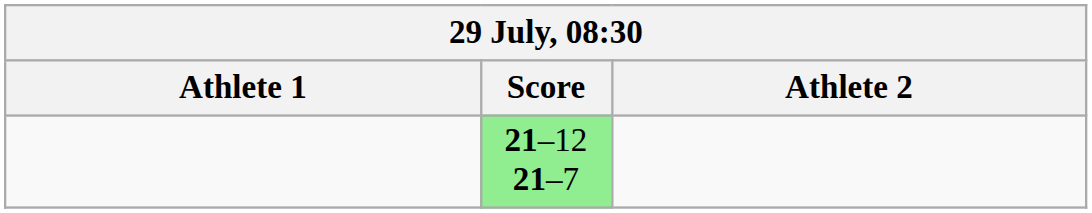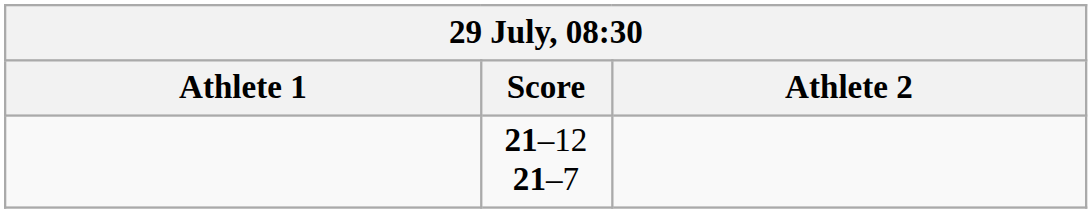(546, 161) lightgreen background -> (546, 161) no background
